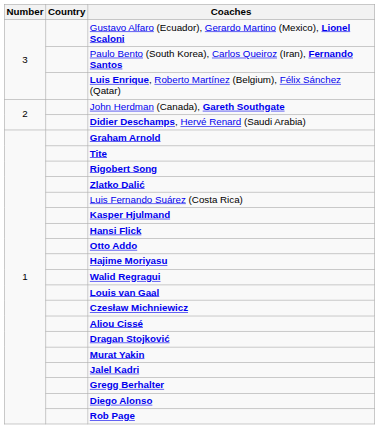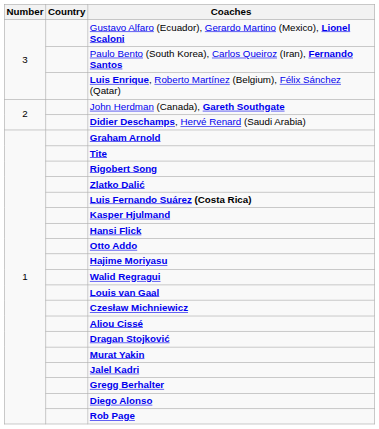(166, 199) normal -> (171, 199) bold
